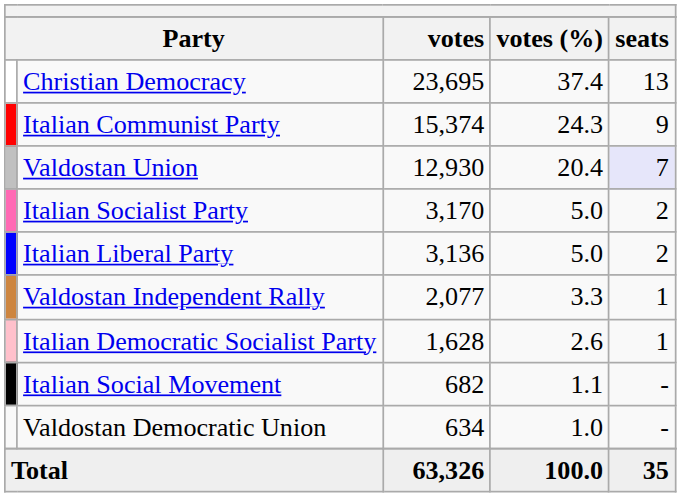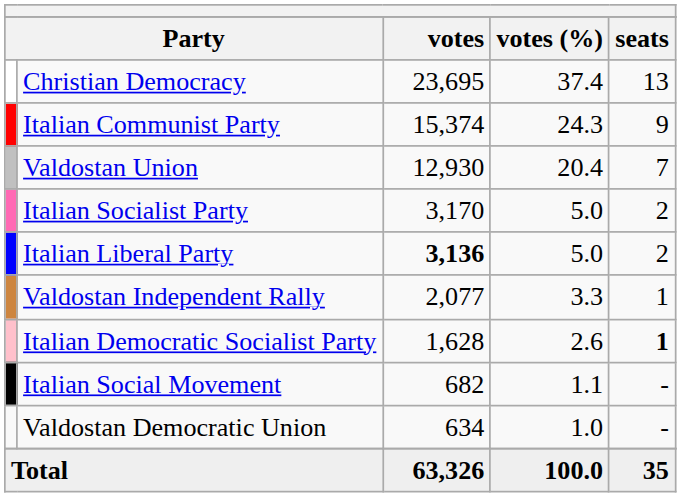(662, 167) lavender background -> (662, 167) no background
(455, 253) normal -> (455, 253) bold
(662, 340) normal -> (662, 340) bold
